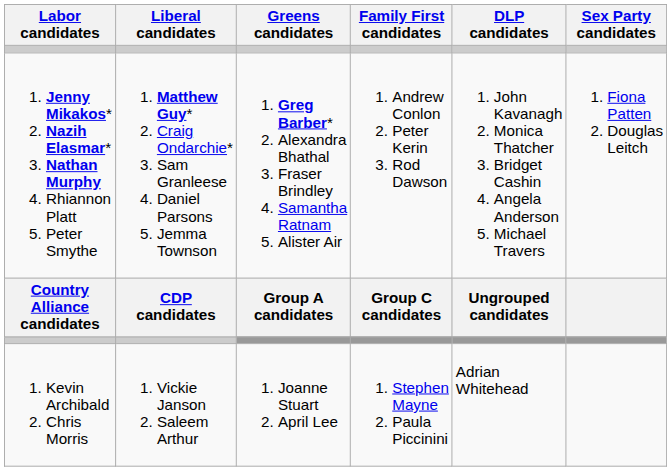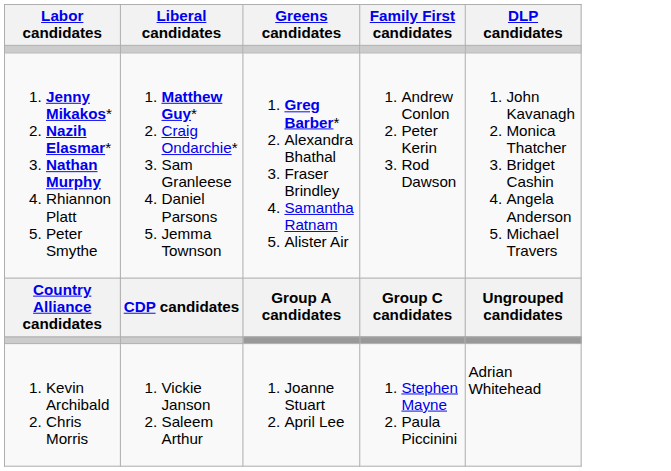- column: (616, 25)
